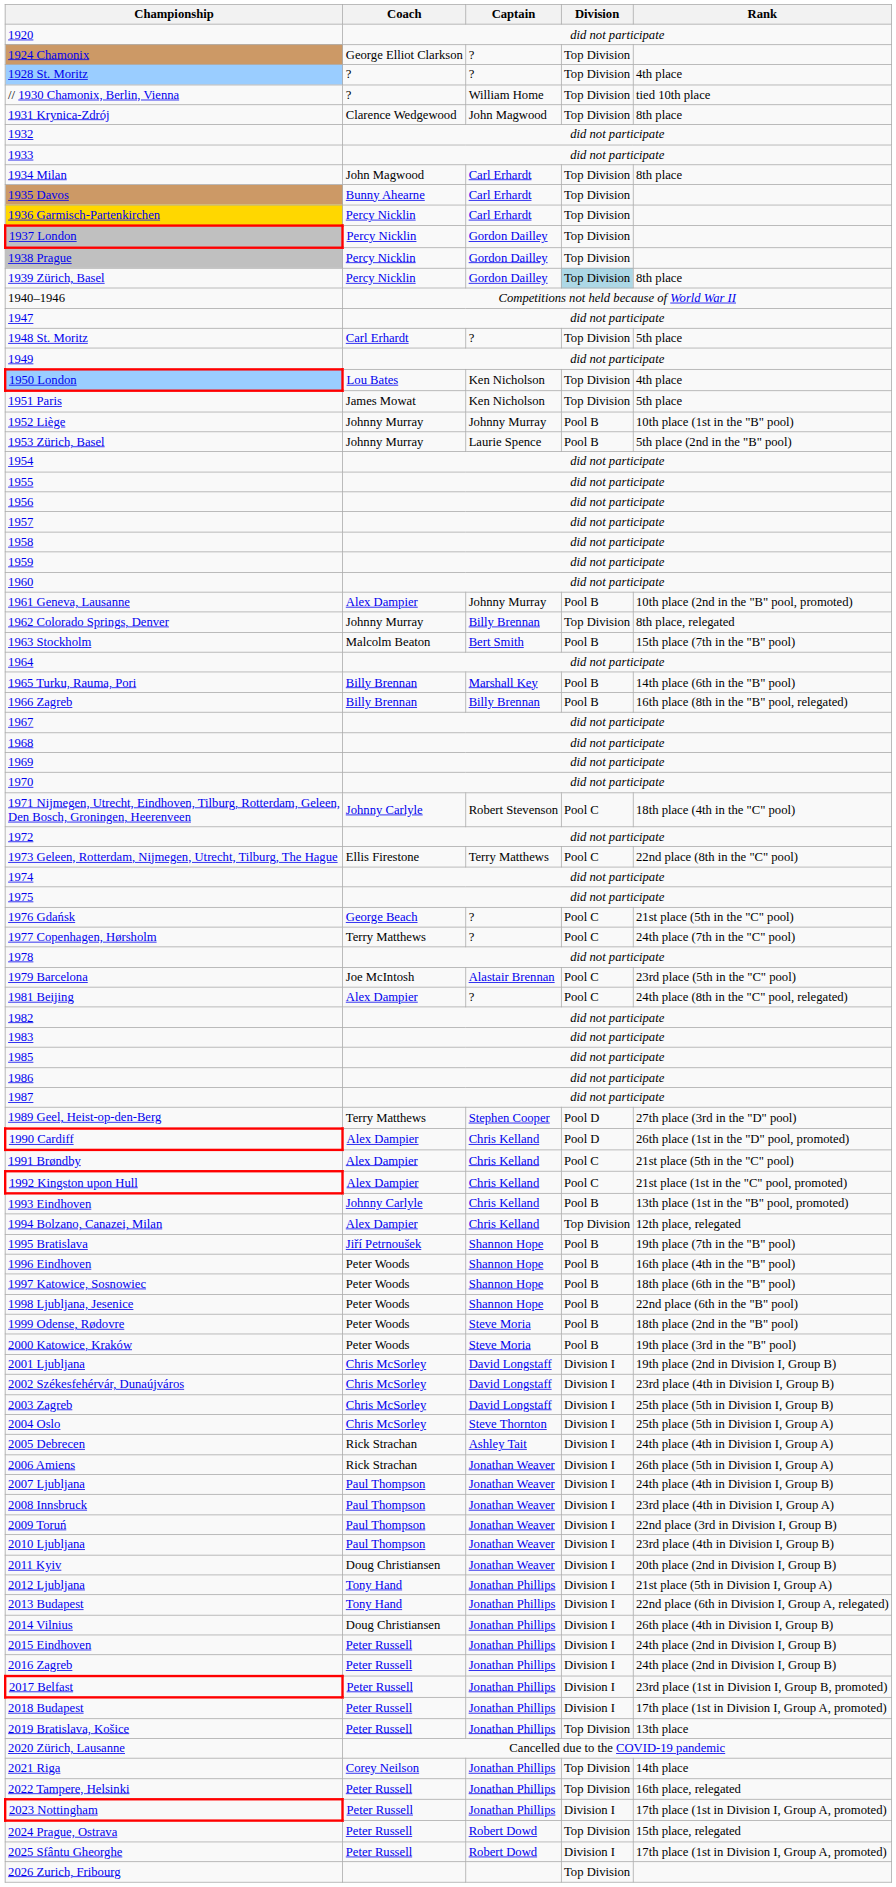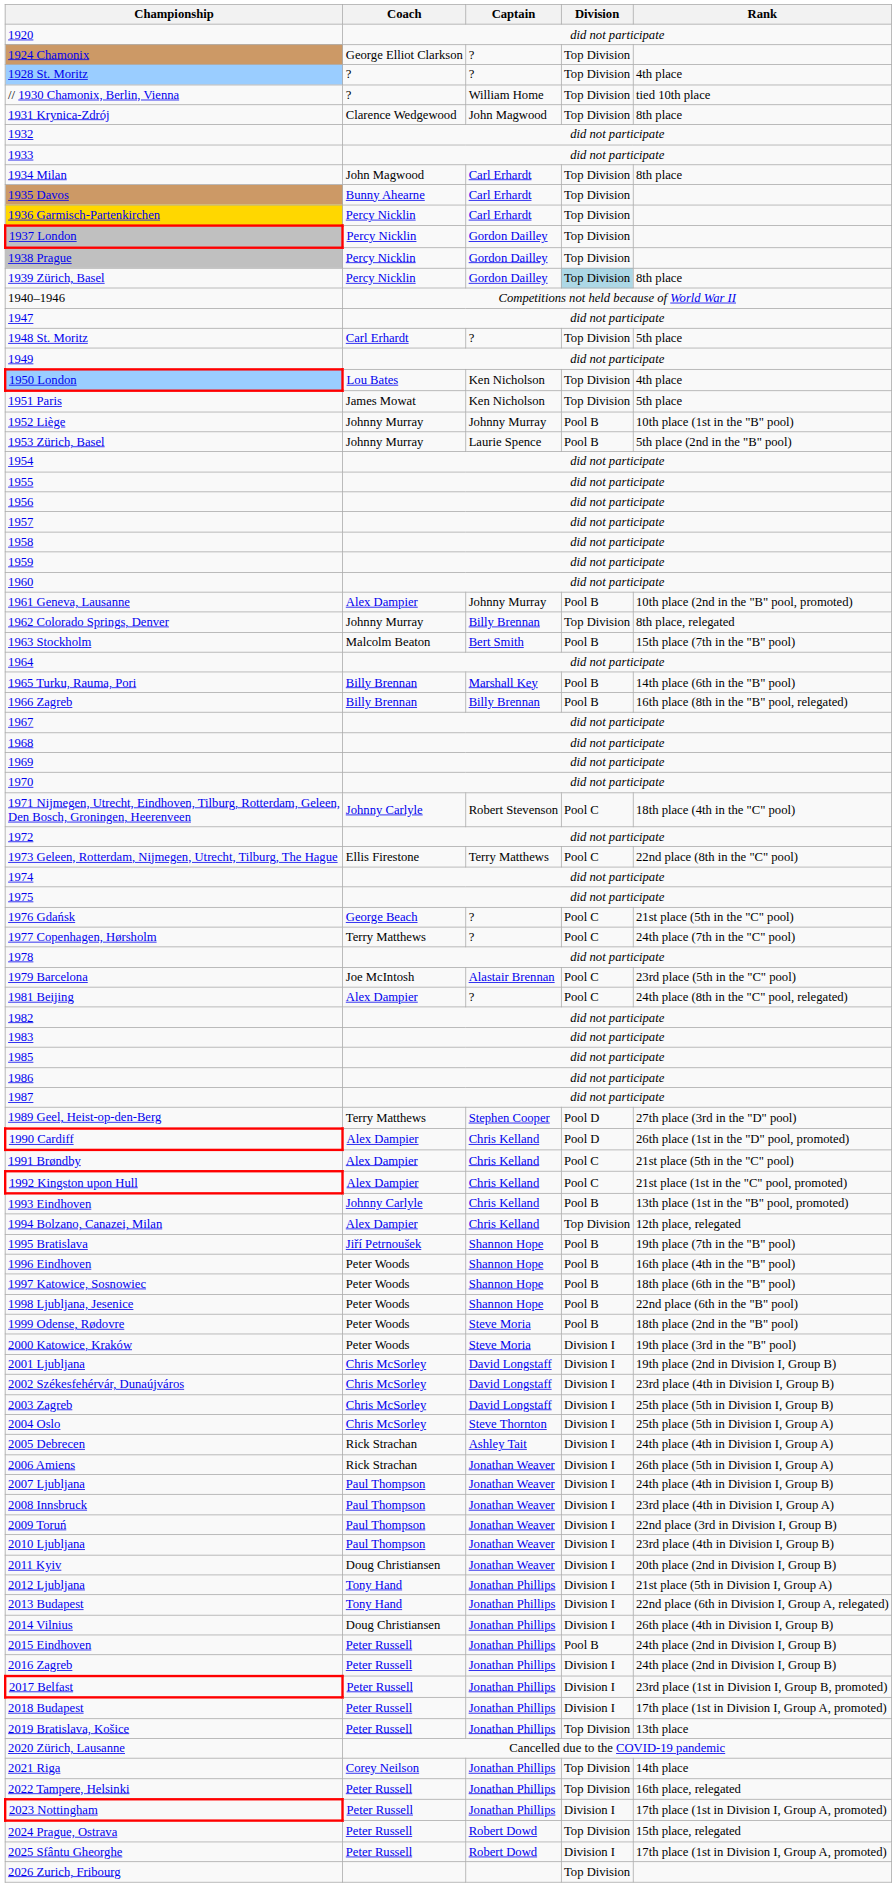(581, 1344) Pool B -> (589, 1344) Division I
(589, 1645) Division I -> (581, 1645) Pool B
